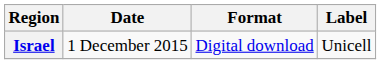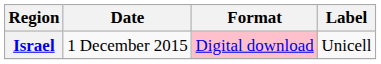(255, 44) no background -> (255, 44) pink background
